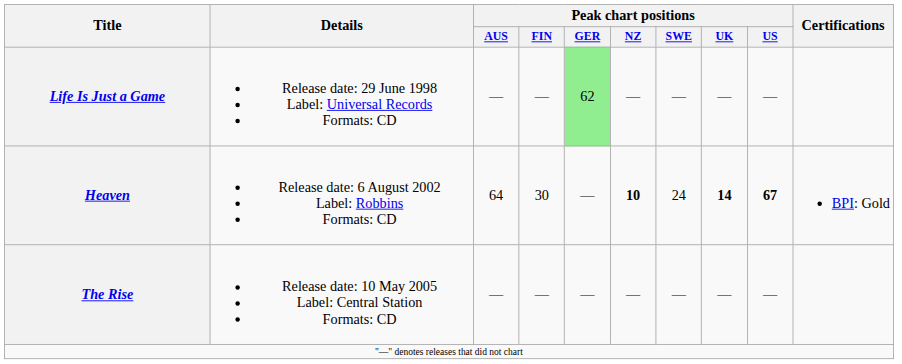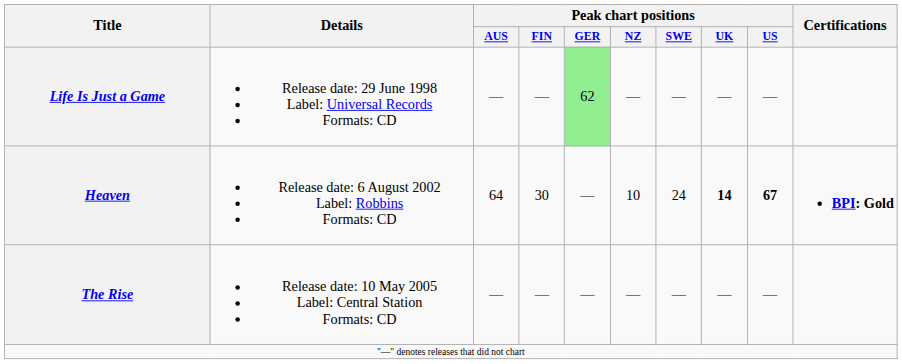(633, 195) bold -> (633, 195) normal
(843, 204) normal -> (845, 204) bold
